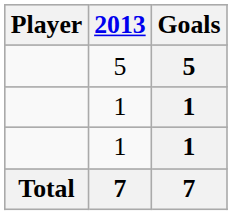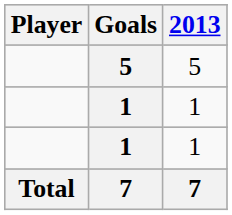columns swapped: (189, 24) <-> (120, 24)
